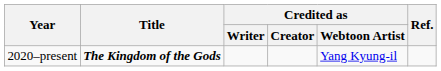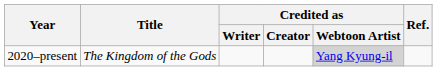(152, 55) bold -> (150, 55) normal
(359, 55) no background -> (354, 55) lightgrey background
